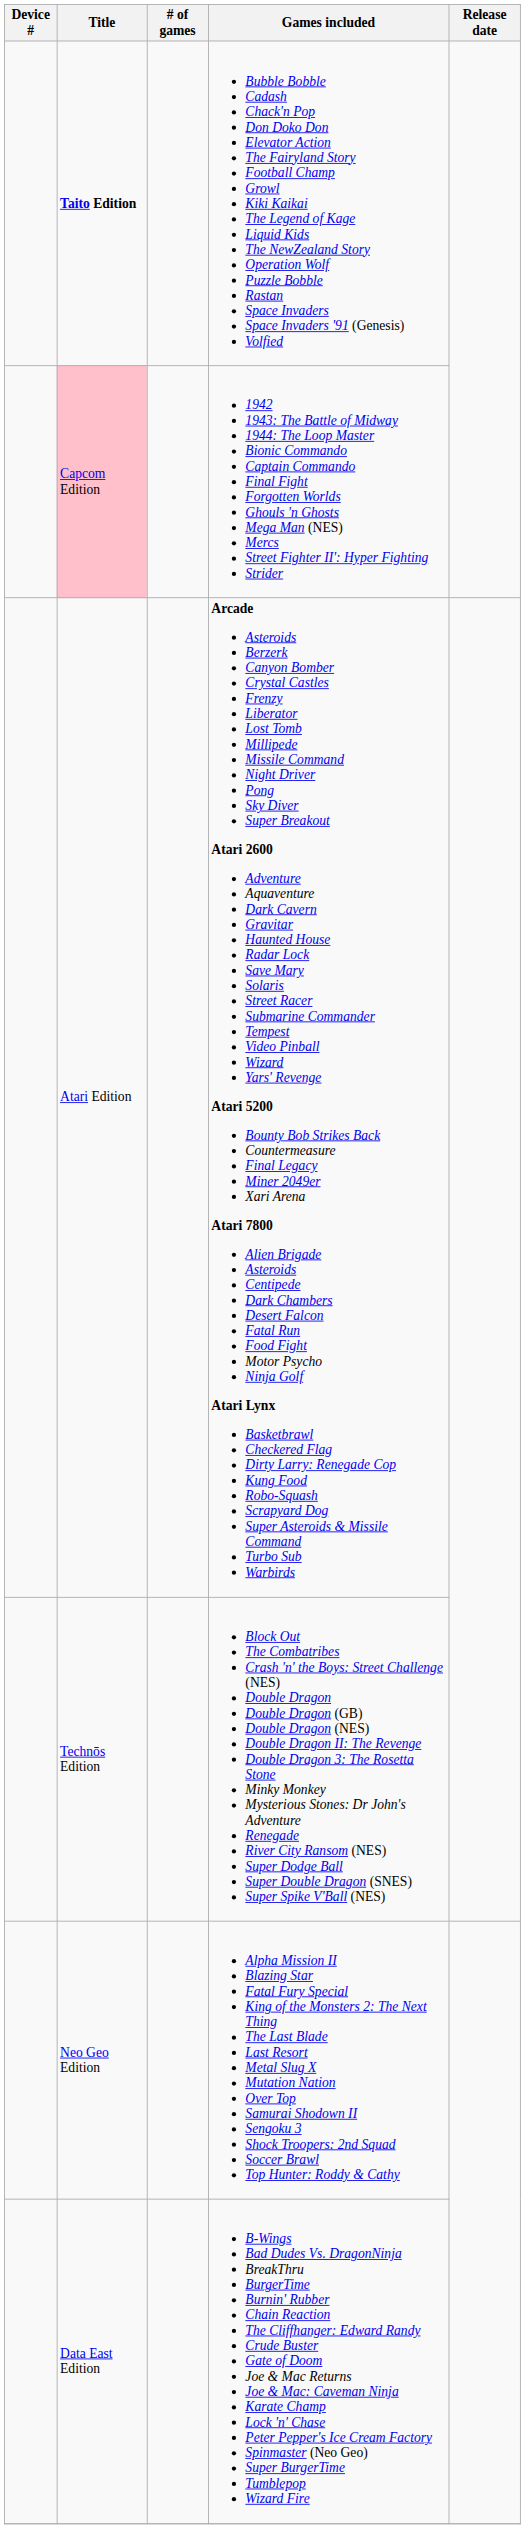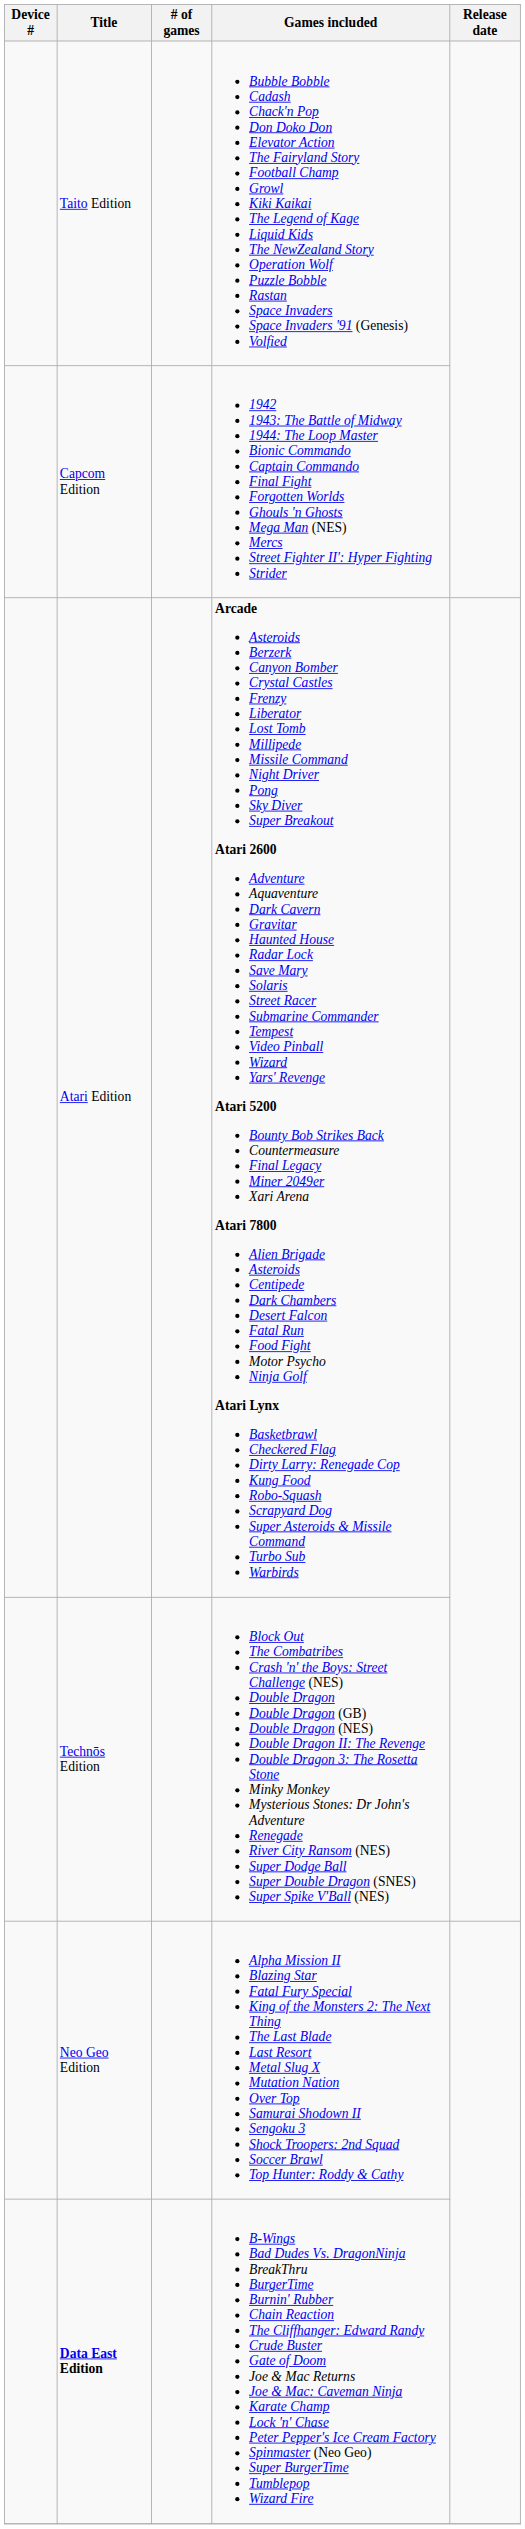(98, 203) bold -> (95, 203) normal
(83, 481) pink background -> (82, 481) no background
(86, 2361) normal -> (88, 2361) bold
